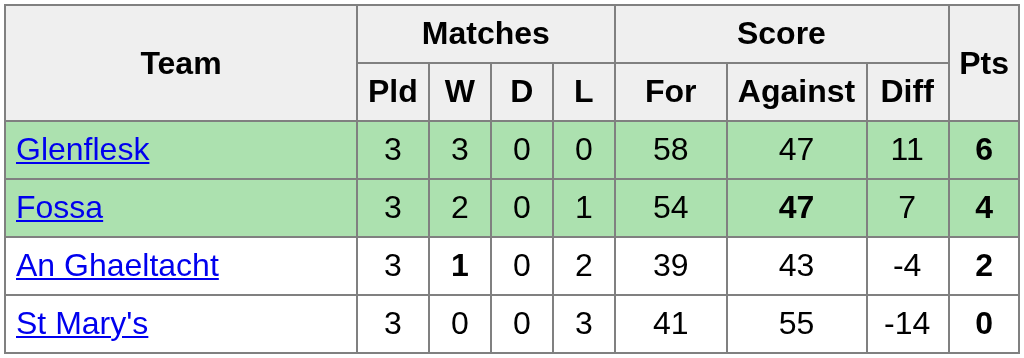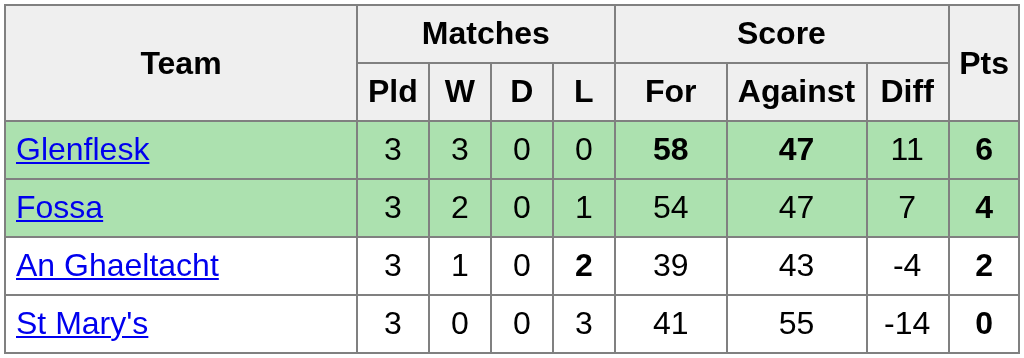(671, 149) normal -> (671, 149) bold
(796, 149) normal -> (796, 149) bold
(796, 207) bold -> (796, 207) normal
(460, 265) bold -> (460, 265) normal
(584, 265) normal -> (584, 265) bold
